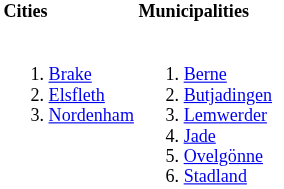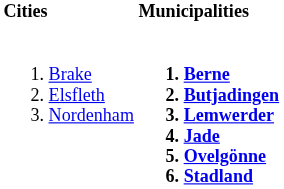(205, 126) normal -> (209, 126) bold
